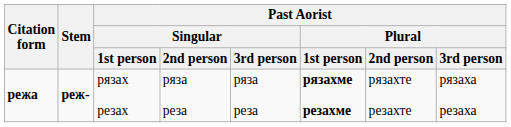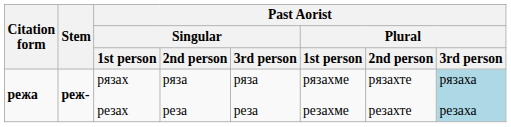(328, 95) bold -> (326, 95) normal
(458, 95) no background -> (458, 95) lightblue background
